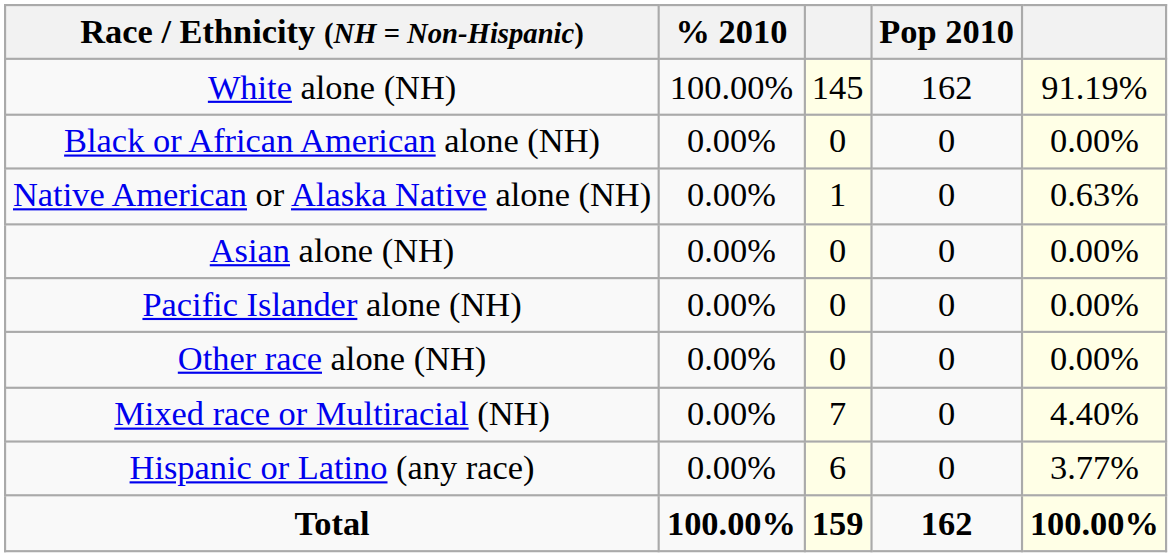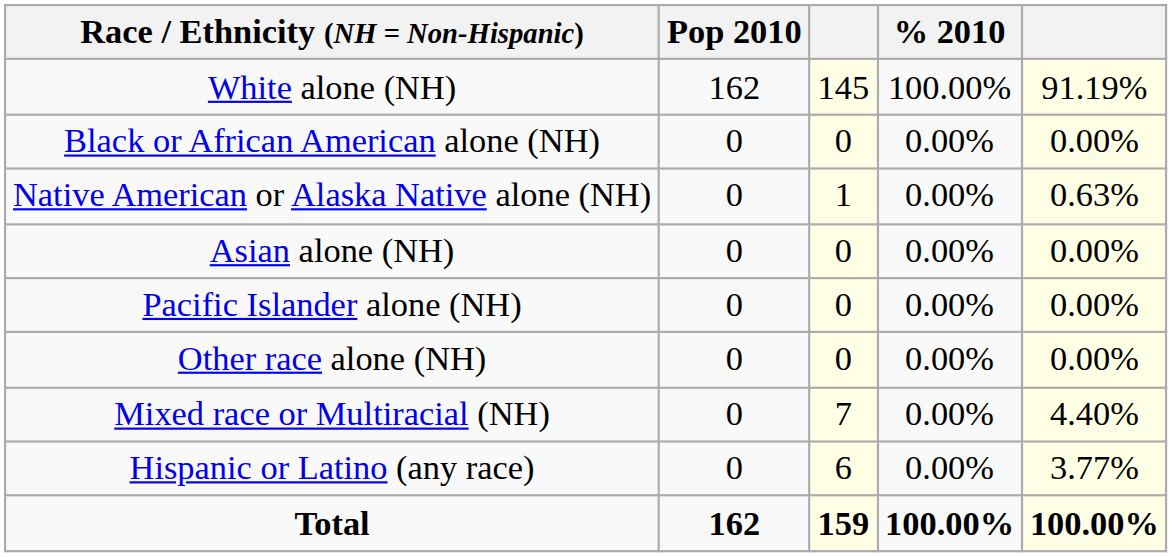columns swapped: (947, 31) <-> (731, 31)
